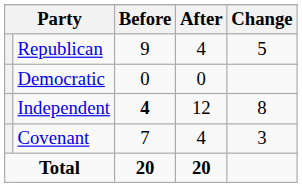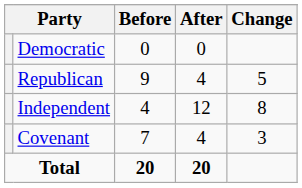rows swapped: (60, 49) <-> (61, 78)
(145, 108) bold -> (145, 108) normal
